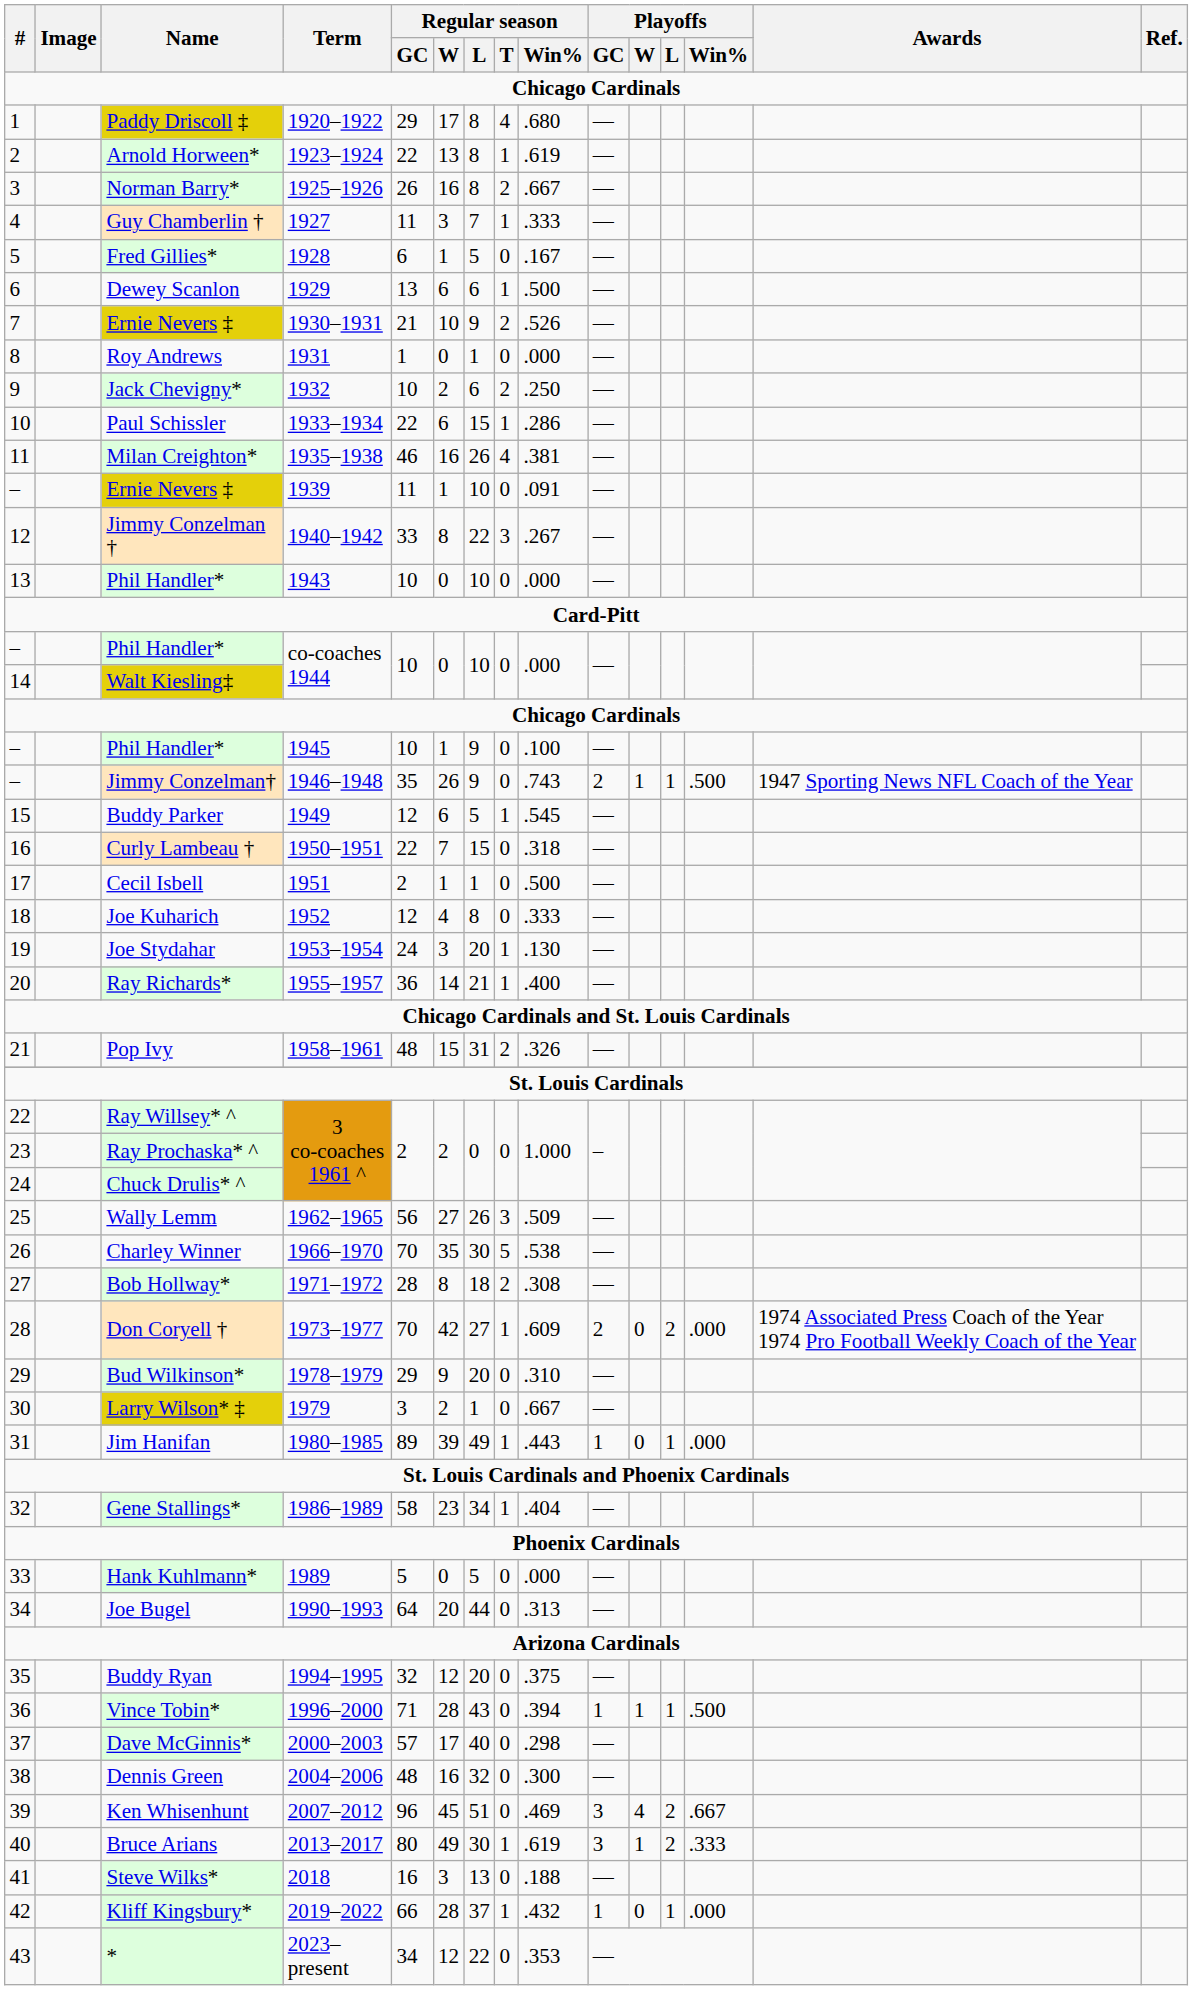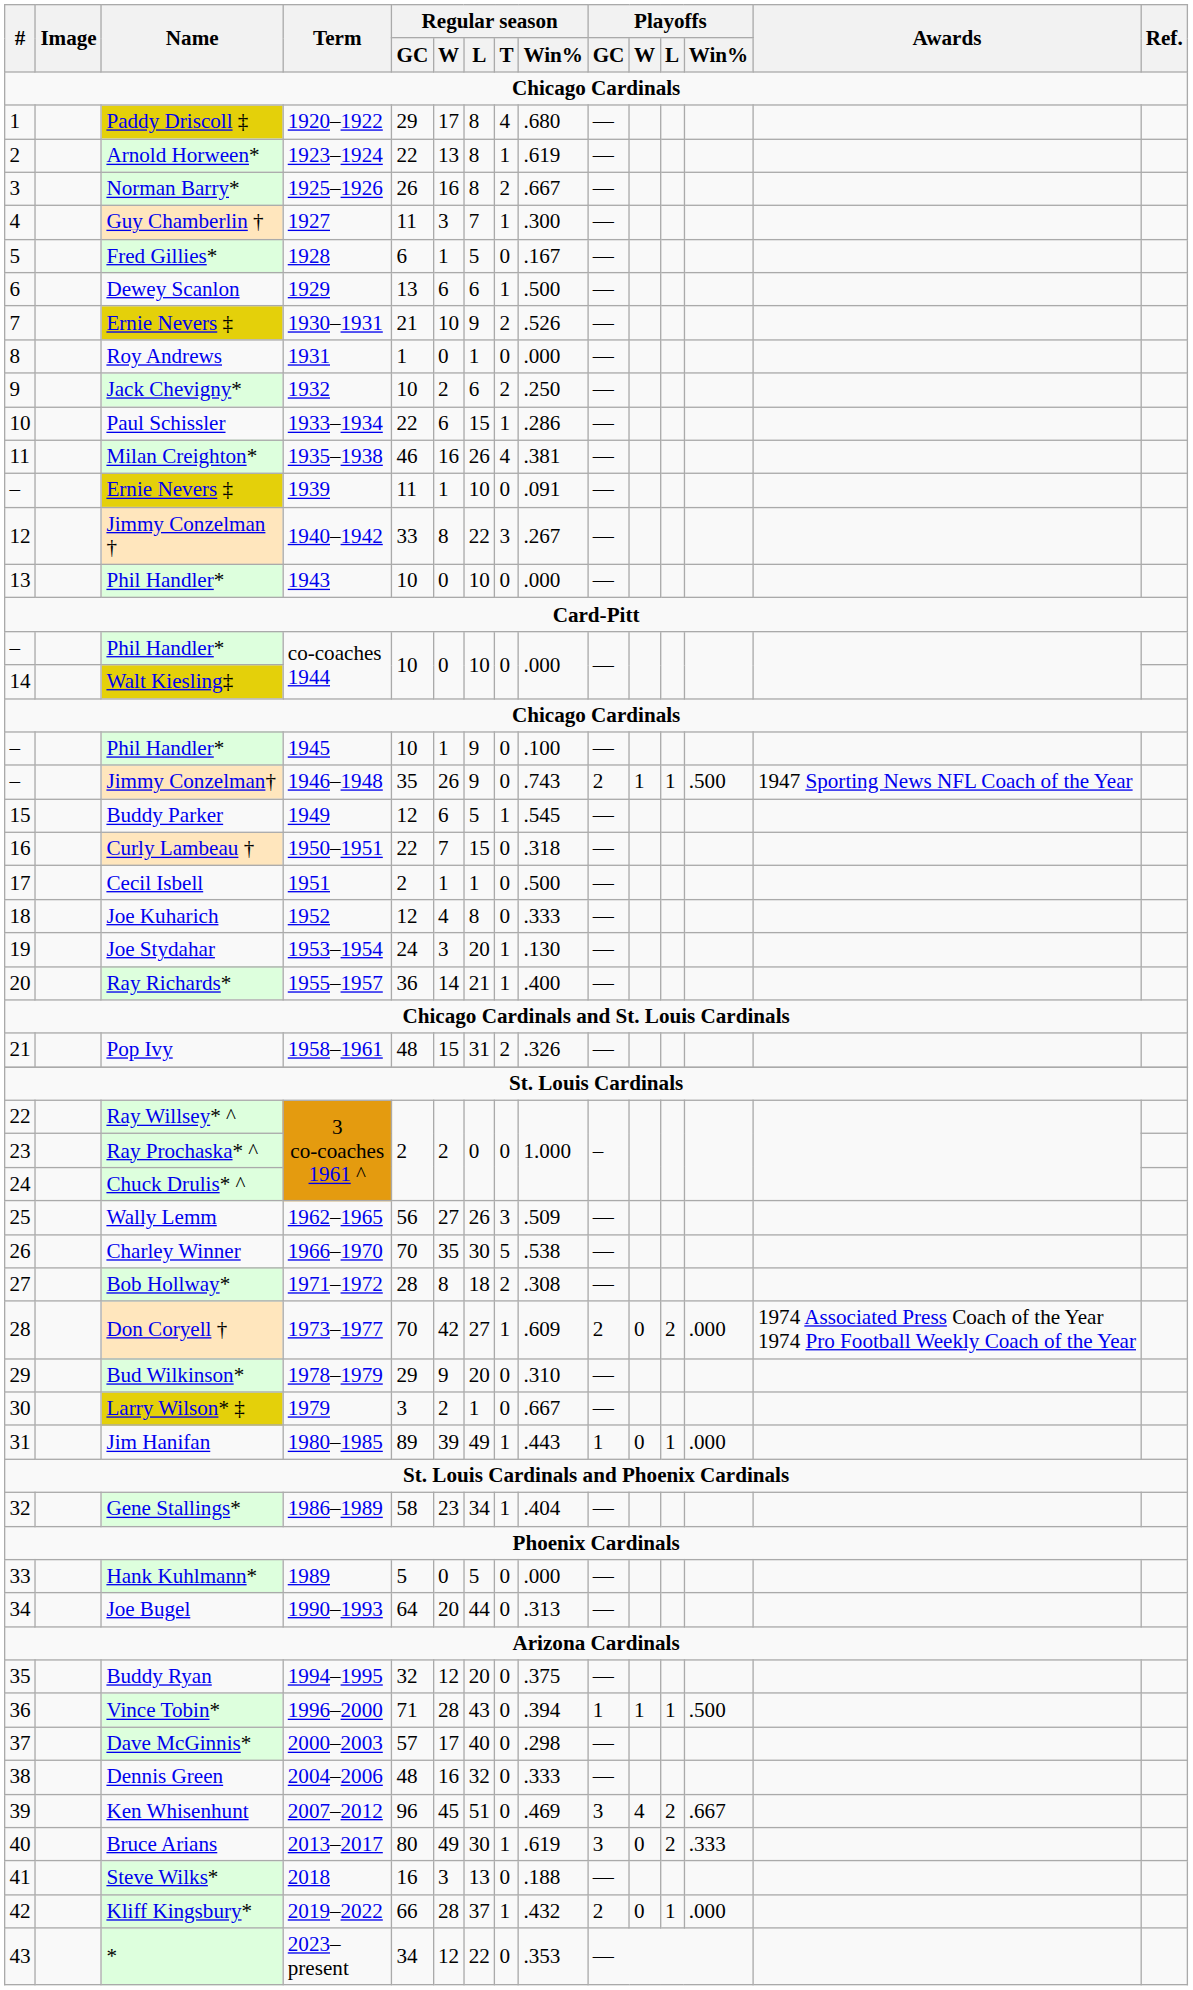(542, 222) .333 -> (542, 222) .300
(542, 1777) .300 -> (542, 1777) .333
(639, 1844) 1 -> (639, 1844) 0
(598, 1910) 1 -> (598, 1910) 2
